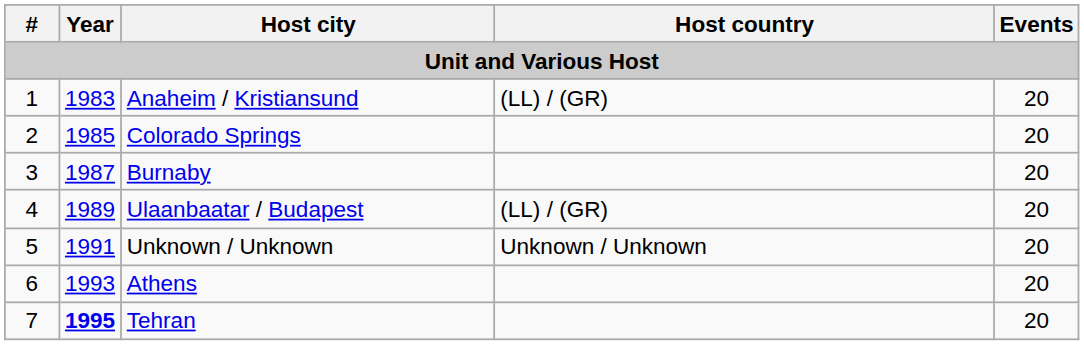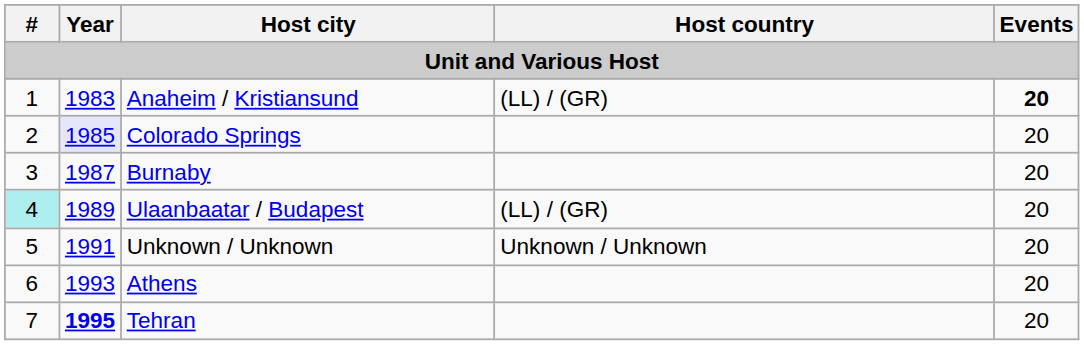(1037, 97) normal -> (1037, 97) bold
(90, 135) no background -> (90, 135) lavender background
(32, 209) no background -> (32, 209) paleturquoise background
